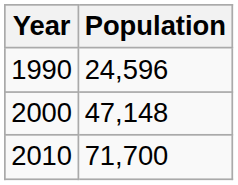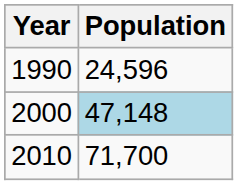(126, 112) no background -> (126, 112) lightblue background
